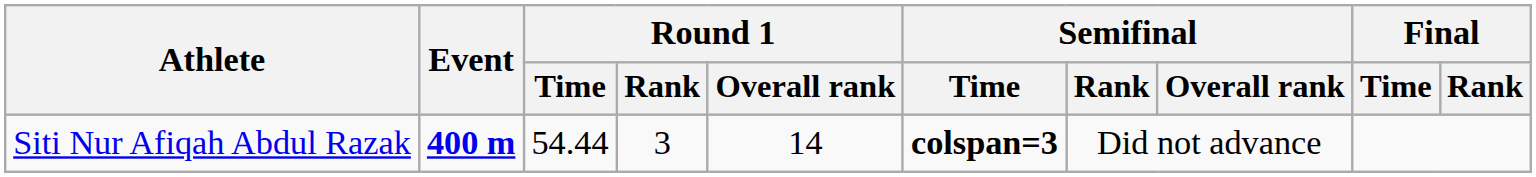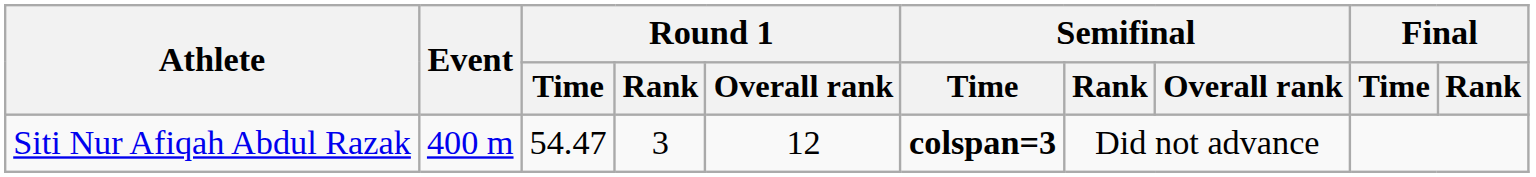(471, 143) bold -> (470, 143) normal
(570, 143) 54.44 -> (568, 143) 54.47
(805, 143) 14 -> (804, 143) 12
